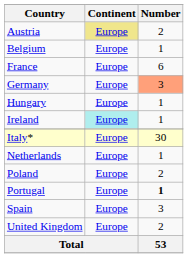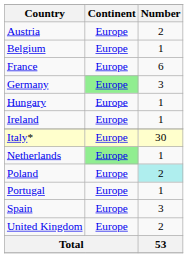(112, 31) khaki background -> (112, 31) no background
(112, 84) no background -> (112, 84) lightgreen background
(161, 84) lightsalmon background -> (161, 84) no background
(112, 119) paleturquoise background -> (112, 119) no background
(112, 155) no background -> (112, 155) lightgreen background
(161, 173) no background -> (161, 173) paleturquoise background
(161, 191) bold -> (161, 191) normal
